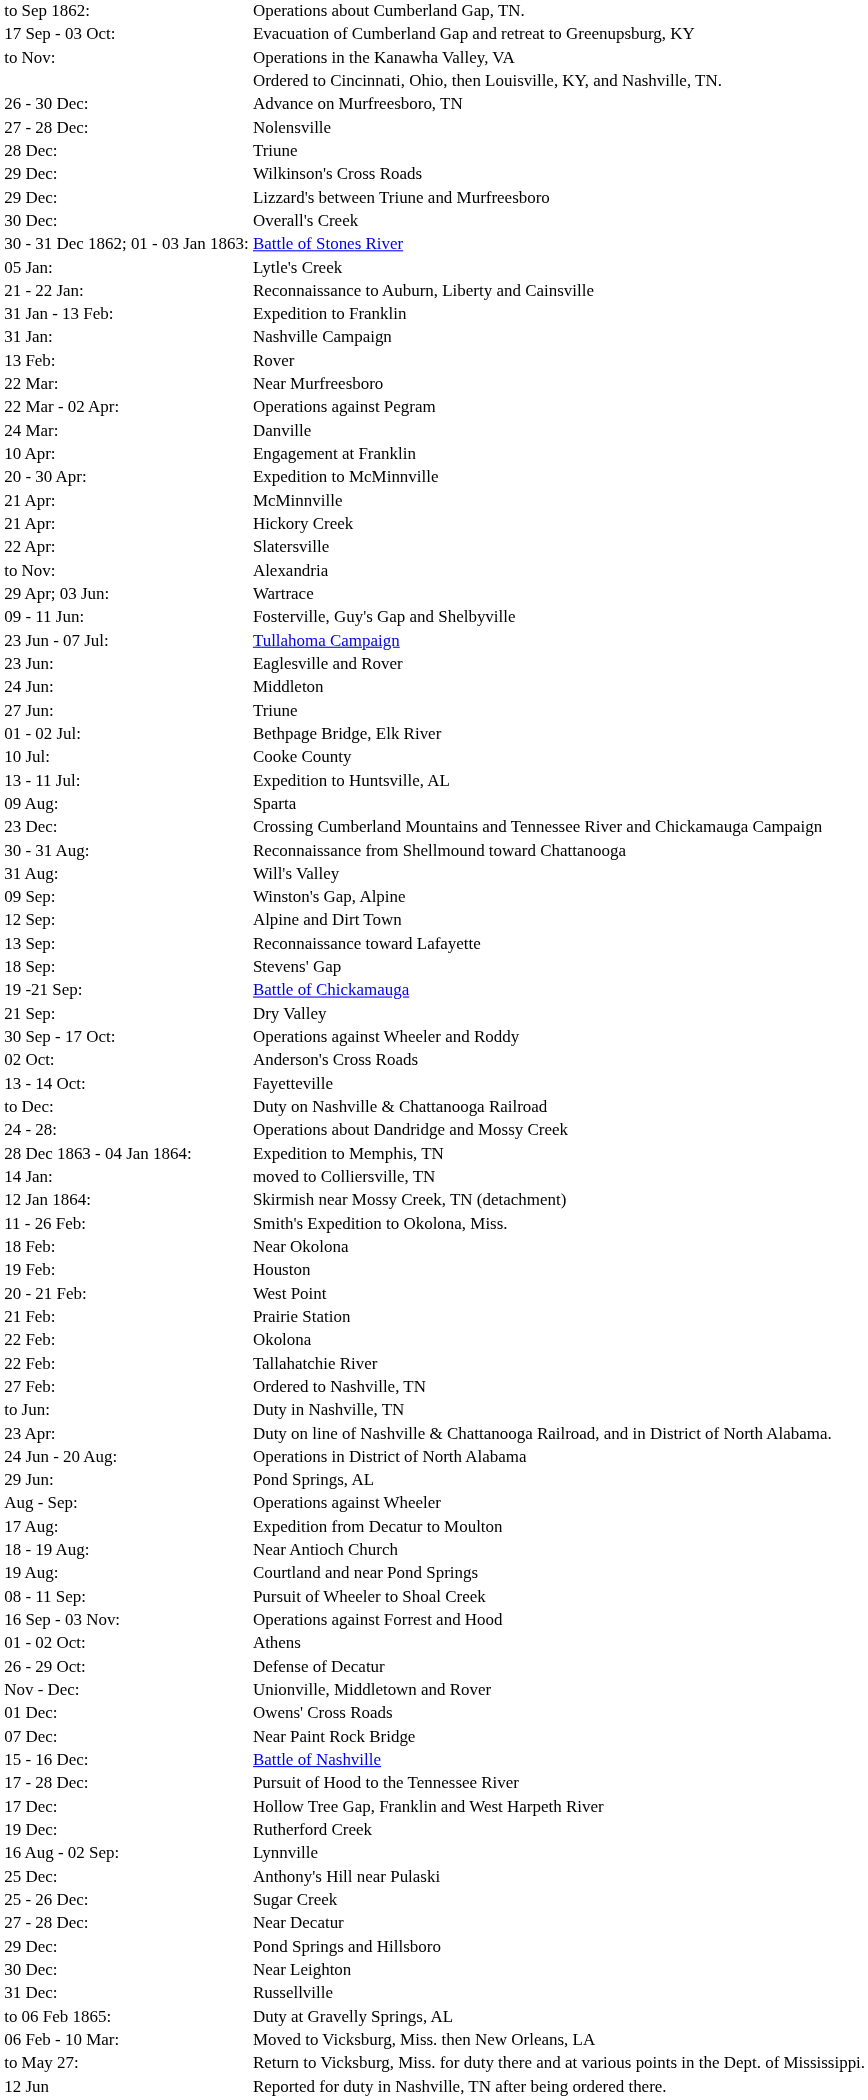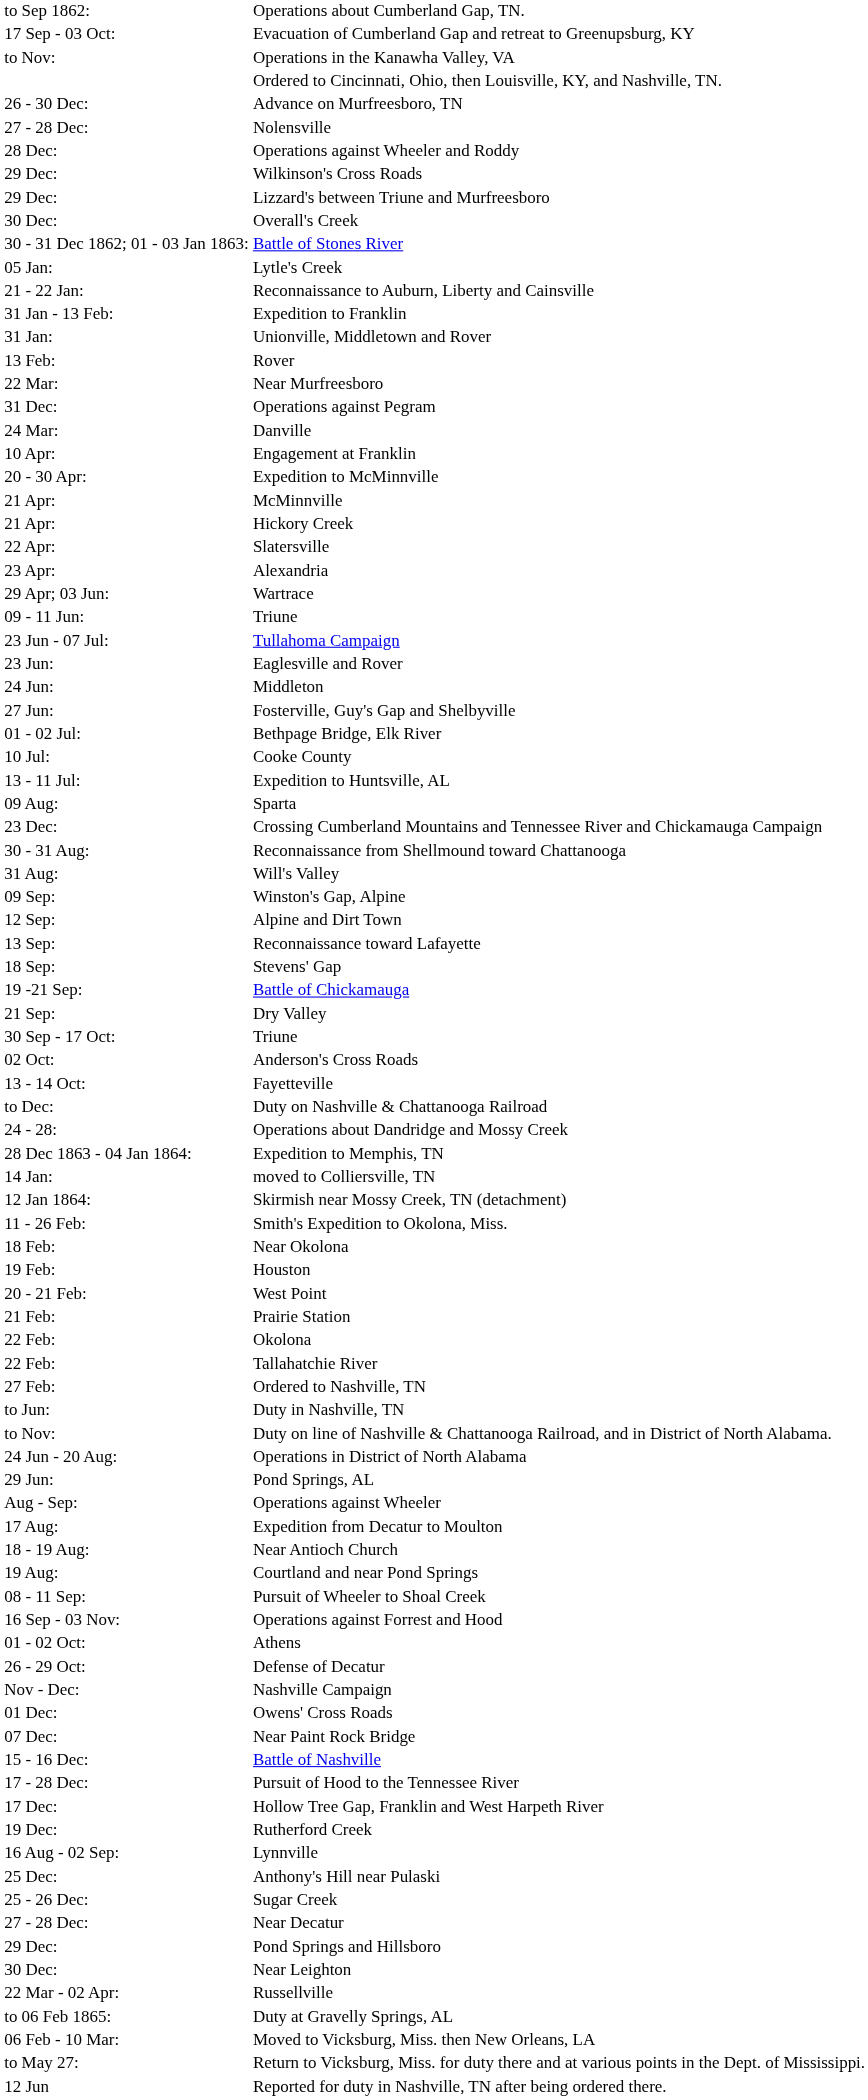(275, 150) Triune -> (386, 150) Operations against Wheeler and Roddy
(322, 337) Nashville Campaign -> (372, 337) Unionville, Middletown and Rover
(62, 407) 22 Mar - 02 Apr: -> (31, 407) 31 Dec:
(30, 570) to Nov: -> (30, 570) 23 Apr:
(384, 617) Fosterville, Guy's Gap and Shelbyville -> (275, 617) Triune
(275, 710) Triune -> (384, 710) Fosterville, Guy's Gap and Shelbyville
(386, 1036) Operations against Wheeler and Roddy -> (275, 1036) Triune
(30, 1433) 23 Apr: -> (30, 1433) to Nov:
(372, 1689) Unionville, Middletown and Rover -> (322, 1689) Nashville Campaign
(31, 1992) 31 Dec: -> (62, 1992) 22 Mar - 02 Apr:
